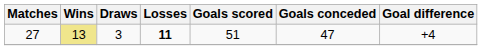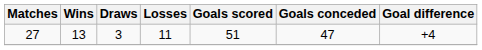(79, 34) khaki background -> (79, 34) no background
(165, 34) bold -> (165, 34) normal
